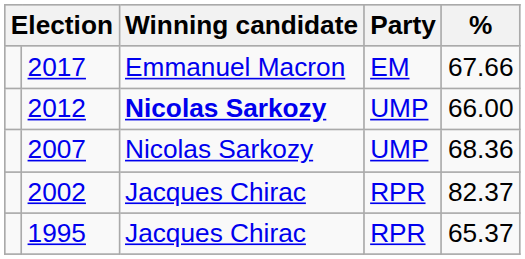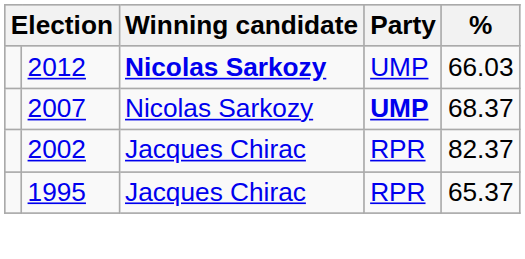- row: (57, 66)
(481, 108) 66.00 -> (481, 66) 66.03
(399, 150) normal -> (399, 108) bold
(481, 150) 68.36 -> (481, 108) 68.37
